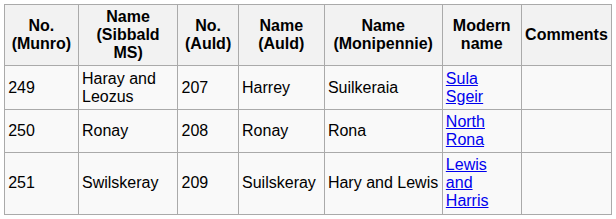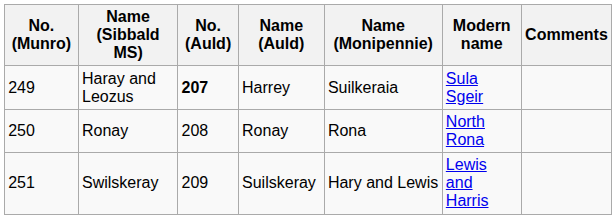(195, 87) normal -> (195, 87) bold
